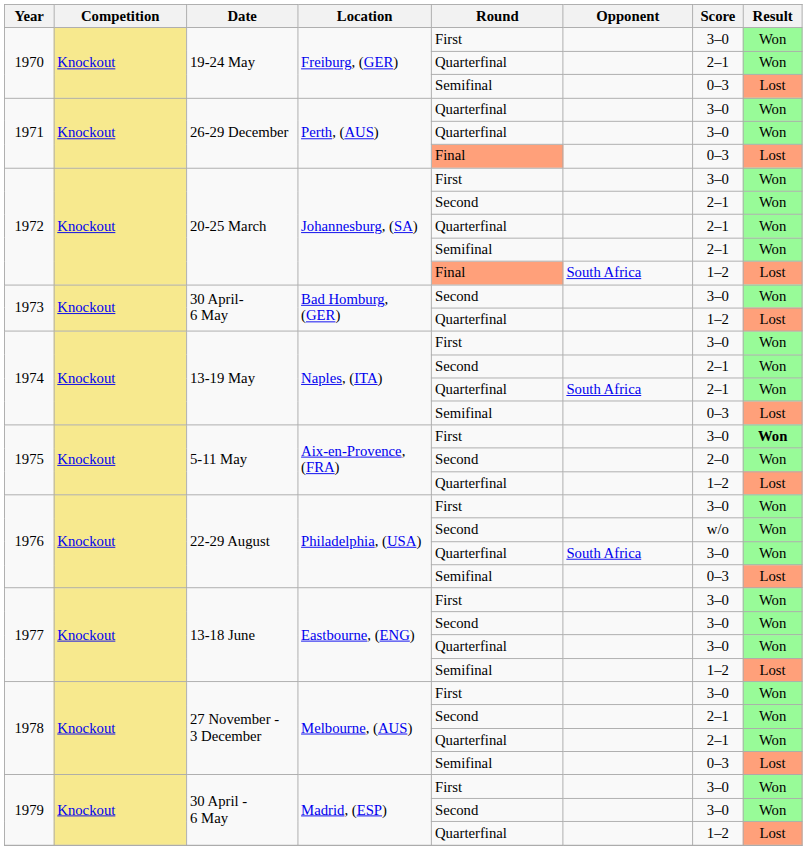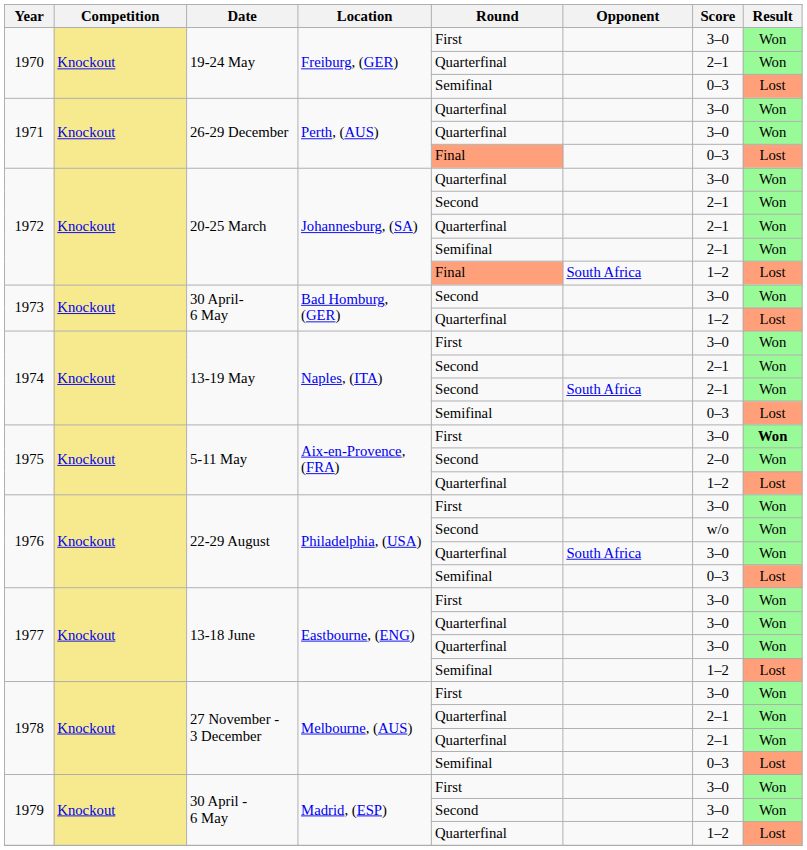(448, 179) First -> (471, 179) Quarterfinal
(471, 389) Quarterfinal -> (457, 389) Second
(457, 623) Second -> (471, 623) Quarterfinal
(457, 716) Second -> (471, 716) Quarterfinal
